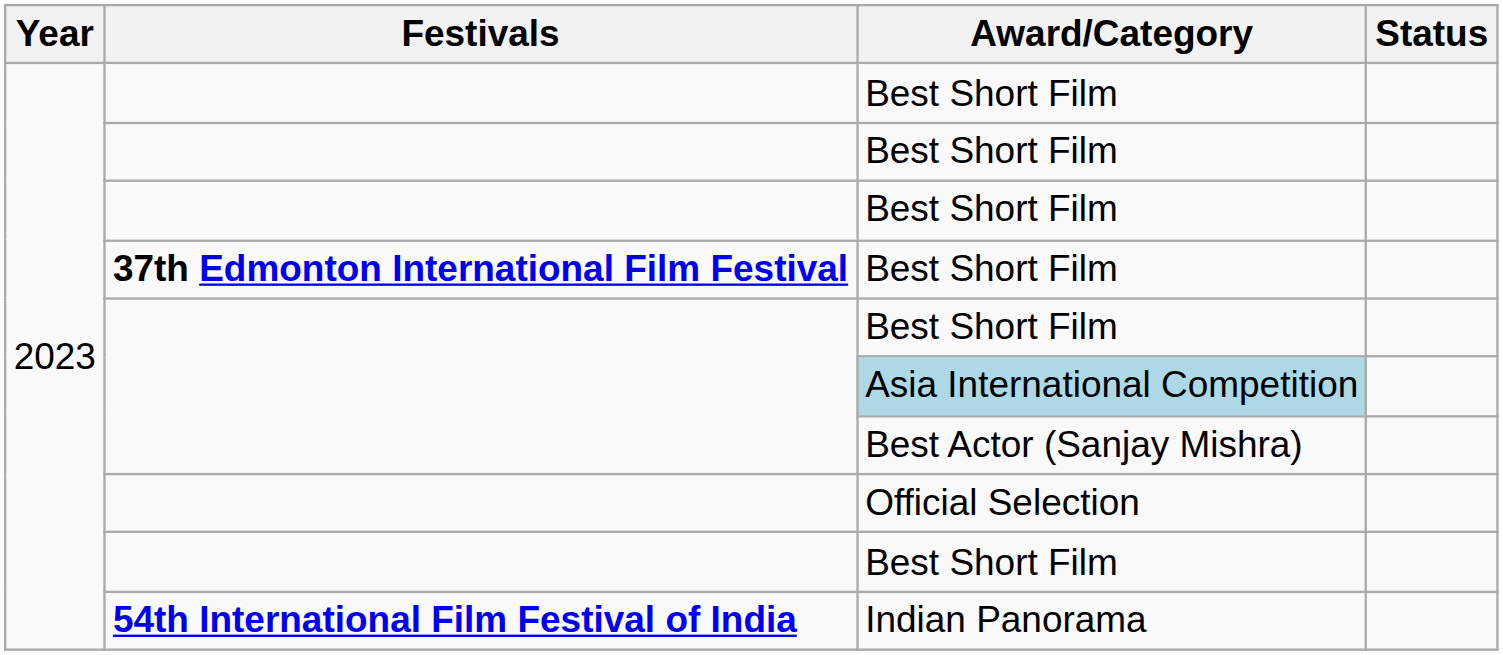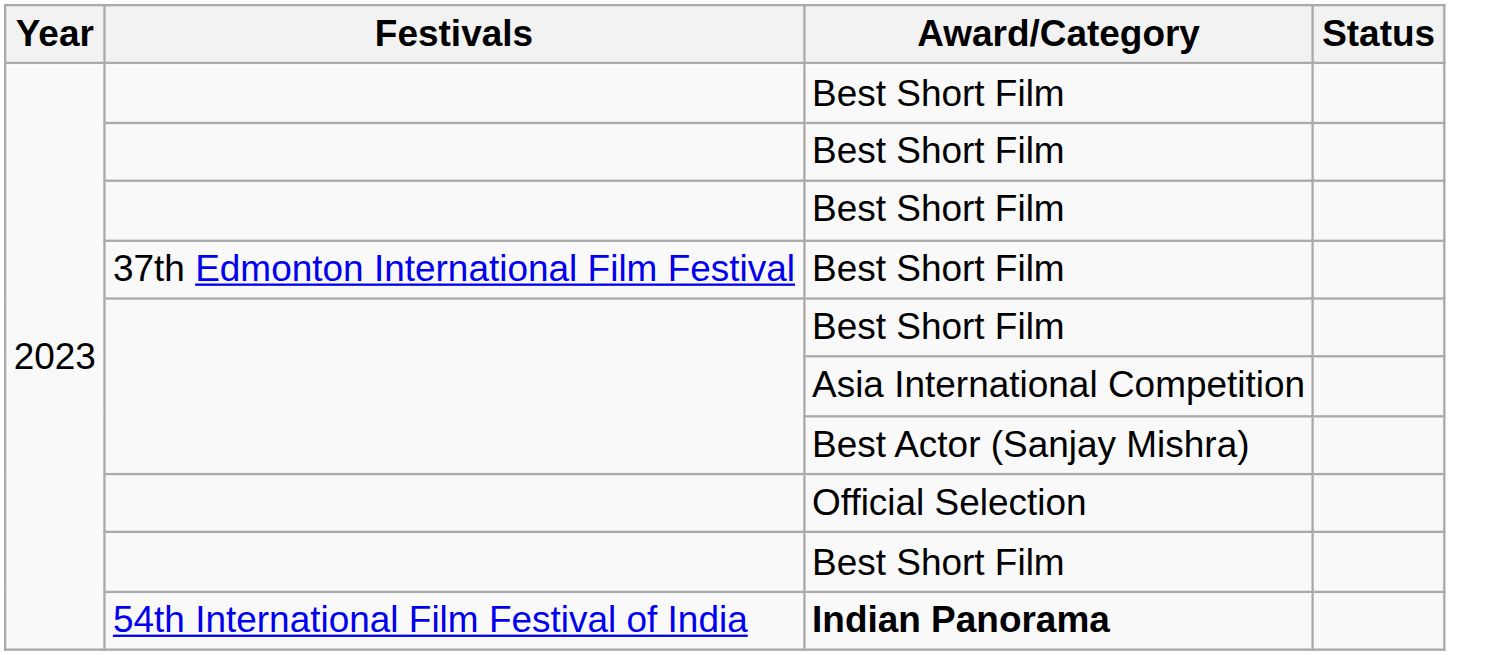(481, 268) bold -> (454, 268) normal
(1112, 385) lightblue background -> (1059, 385) no background
(455, 619) bold -> (430, 619) normal
(1006, 619) normal -> (961, 619) bold
